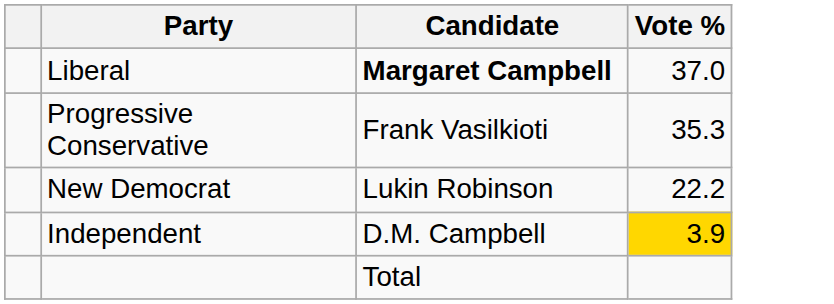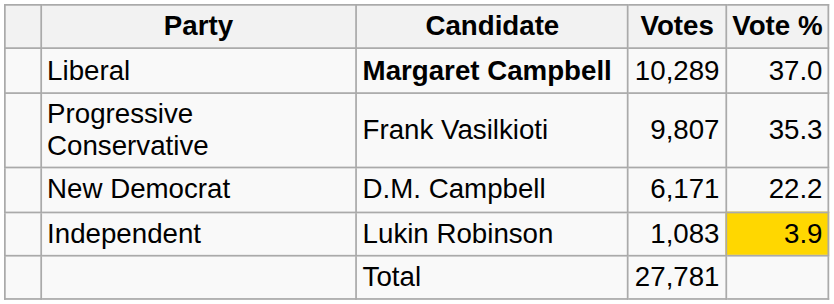+ column: (677, 26)
(458, 189) Lukin Robinson -> (454, 189) D.M. Campbell
(454, 233) D.M. Campbell -> (458, 233) Lukin Robinson
